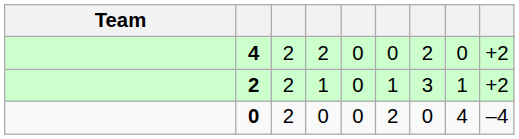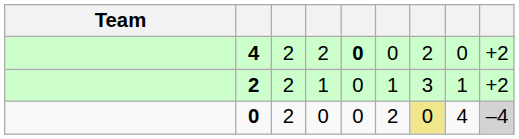(358, 52) normal -> (358, 52) bold
(427, 117) no background -> (427, 117) khaki background
(497, 117) no background -> (497, 117) lightgrey background
